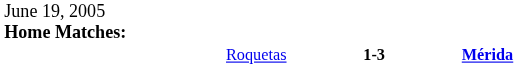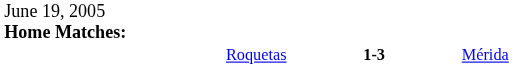(488, 55) bold -> (485, 55) normal
